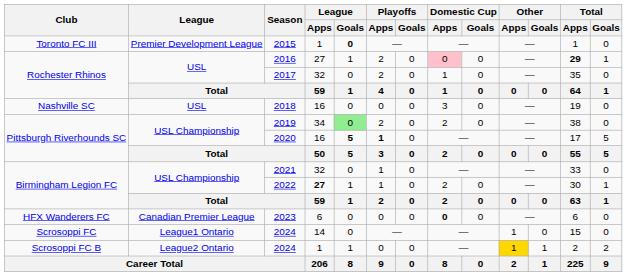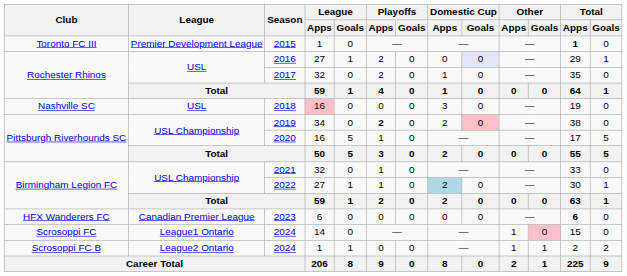(350, 43) bold -> (350, 43) normal
(575, 43) normal -> (575, 43) bold
(445, 59) pink background -> (445, 59) no background
(480, 59) no background -> (480, 59) lavender background
(575, 59) bold -> (575, 59) normal
(319, 106) no background -> (319, 106) pink background
(350, 122) lightgreen background -> (350, 122) no background
(381, 122) normal -> (381, 122) bold
(480, 122) no background -> (480, 122) pink background
(350, 138) bold -> (350, 138) normal
(381, 138) bold -> (381, 138) normal
(319, 185) bold -> (319, 185) normal
(445, 185) no background -> (445, 185) lightblue background
(445, 216) bold -> (445, 216) normal
(575, 216) normal -> (575, 216) bold
(545, 232) no background -> (545, 232) pink background
(514, 248) gold background -> (514, 248) no background
